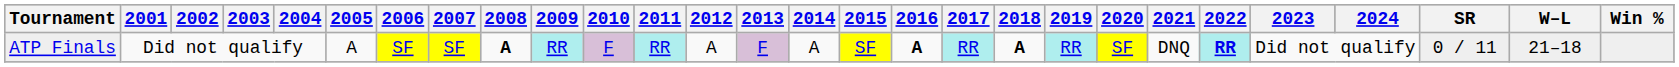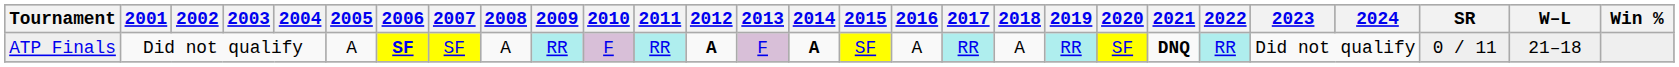(403, 47) normal -> (403, 47) bold
(506, 47) bold -> (506, 47) normal
(711, 47) normal -> (711, 47) bold
(814, 47) normal -> (814, 47) bold
(917, 47) bold -> (917, 47) normal
(1020, 47) bold -> (1020, 47) normal
(1174, 47) normal -> (1174, 47) bold
(1225, 47) bold -> (1225, 47) normal
